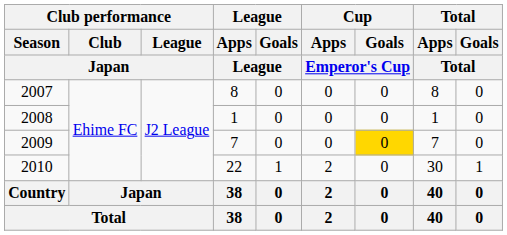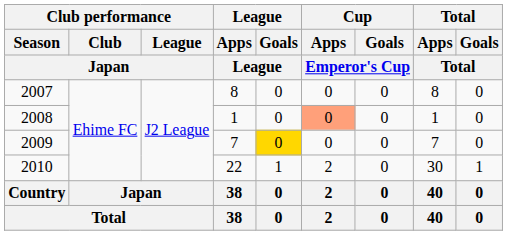(328, 117) no background -> (328, 117) lightsalmon background
(278, 142) no background -> (278, 142) gold background
(385, 142) gold background -> (385, 142) no background
